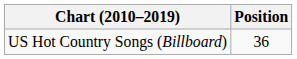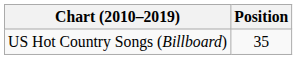(261, 41) 36 -> (261, 41) 35
